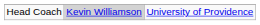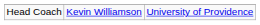(104, 12) lightgrey background -> (104, 12) no background
